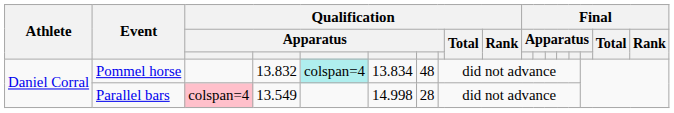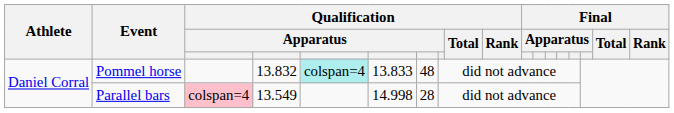(392, 71) 13.834 -> (392, 71) 13.833
